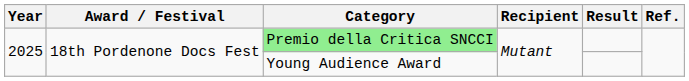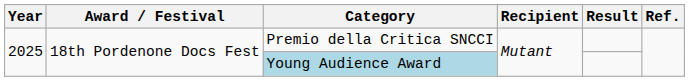(380, 40) lightgreen background -> (380, 40) no background
(354, 64) no background -> (354, 64) lightblue background
